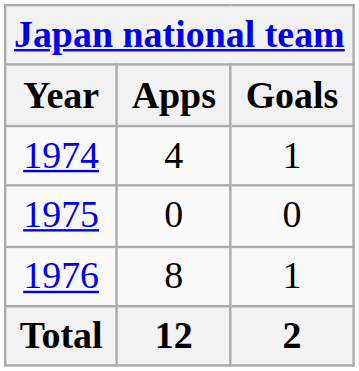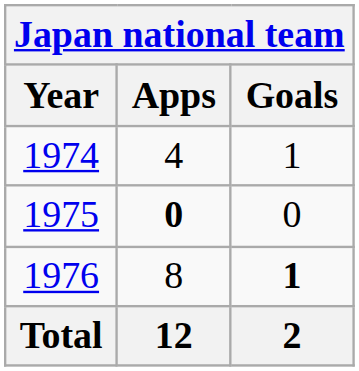(174, 214) normal -> (174, 214) bold
(292, 275) normal -> (292, 275) bold
